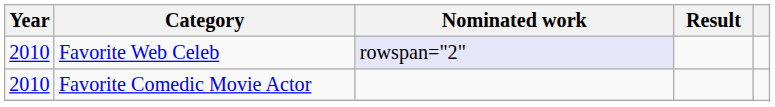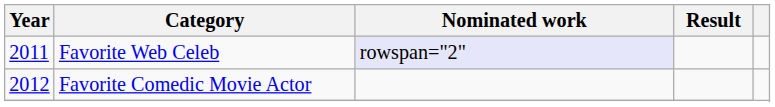(29, 52) 2010 -> (29, 52) 2011
(29, 84) 2010 -> (29, 84) 2012
